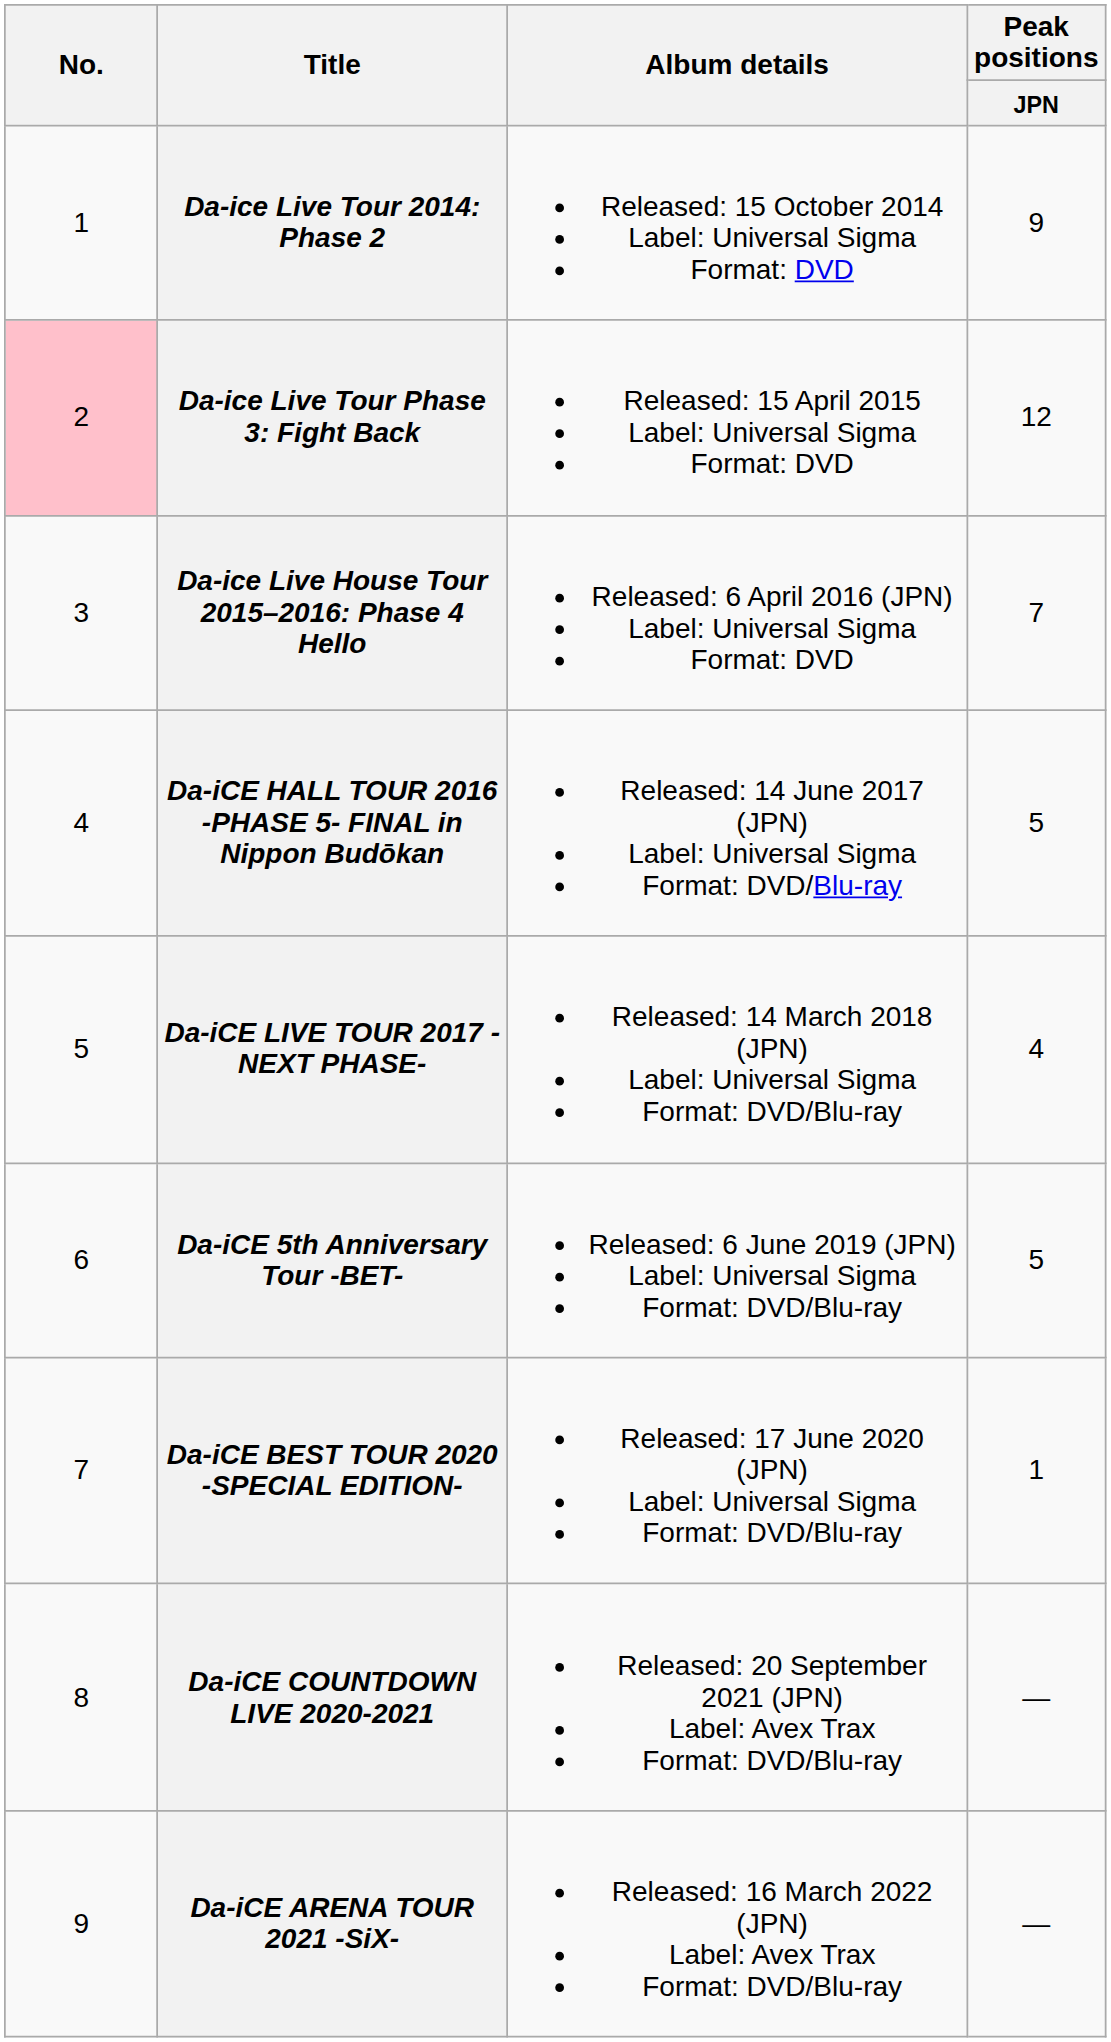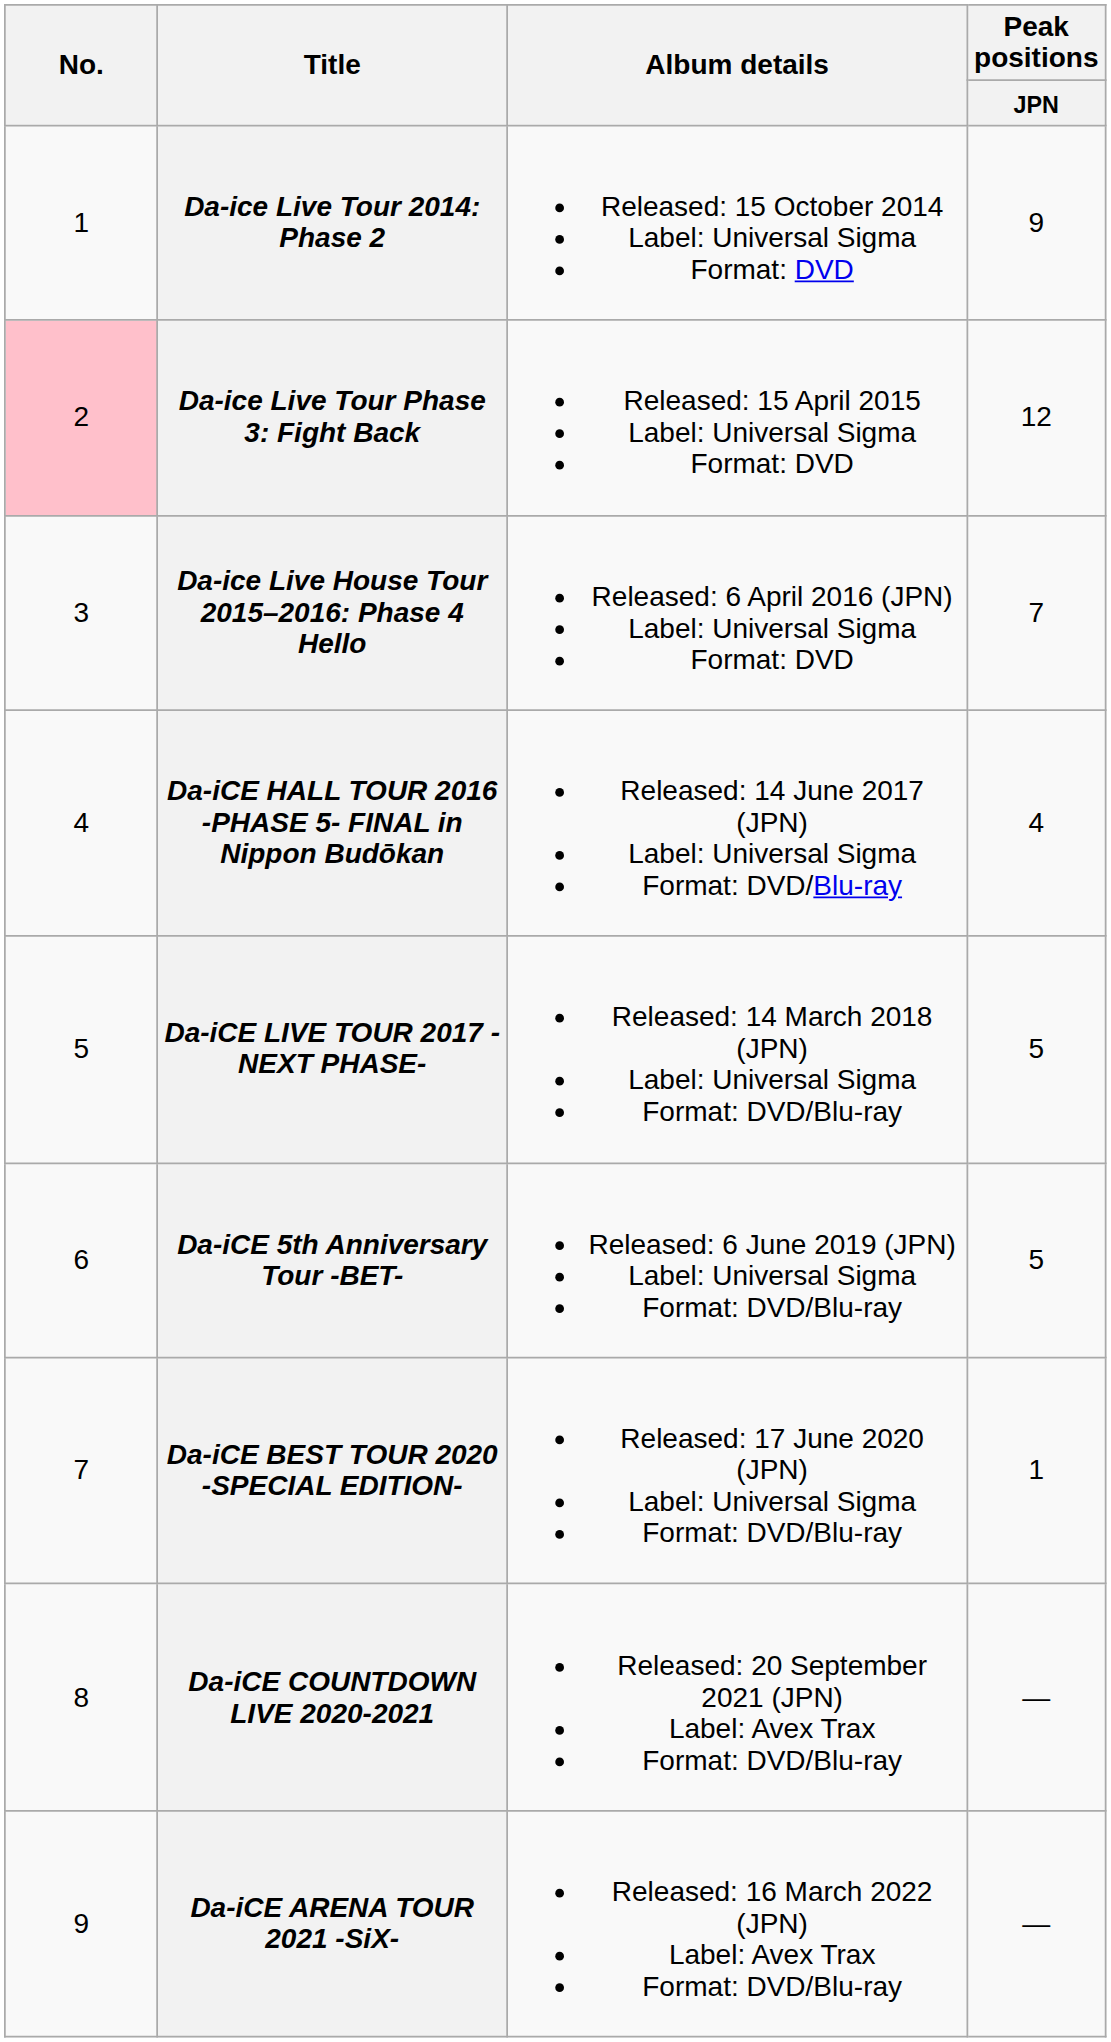(1036, 822) 5 -> (1036, 822) 4
(1036, 1049) 4 -> (1036, 1049) 5
